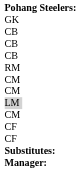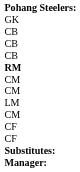(12, 67) normal -> (13, 67) bold
(12, 103) lightgrey background -> (12, 103) no background
